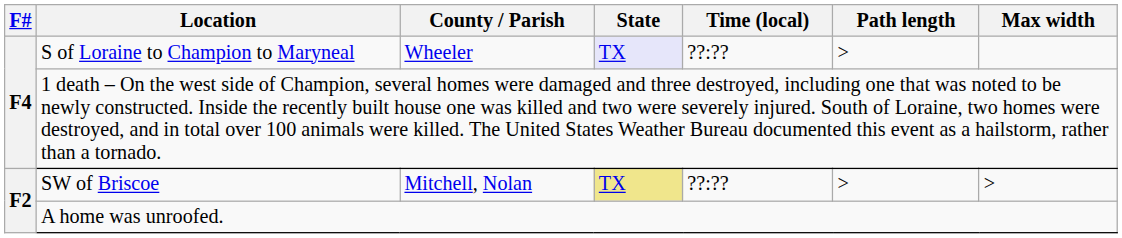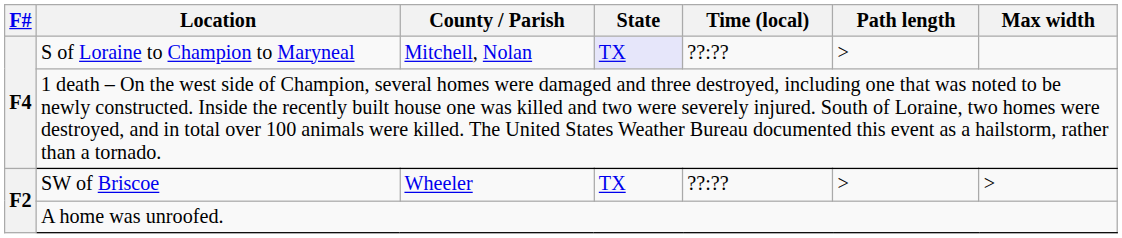(439, 52) Wheeler -> (468, 52) Mitchell, Nolan
(468, 184) Mitchell, Nolan -> (439, 184) Wheeler
(612, 184) khaki background -> (612, 184) no background
